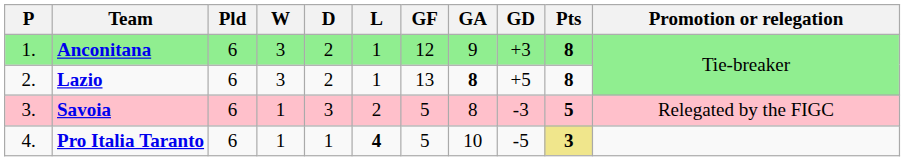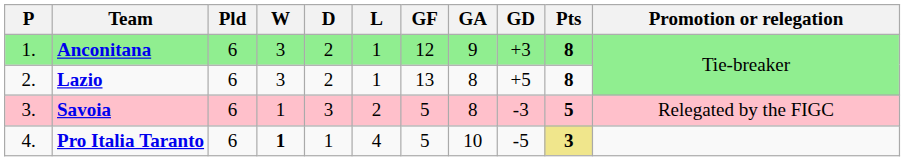(473, 79) bold -> (473, 79) normal
(281, 140) normal -> (281, 140) bold
(377, 140) bold -> (377, 140) normal
